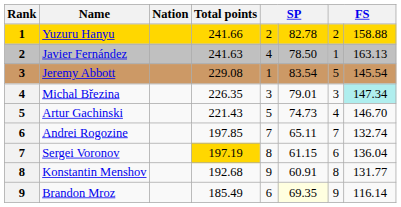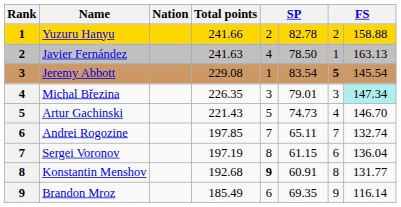(336, 73) normal -> (336, 73) bold
(226, 152) gold background -> (226, 152) no background
(269, 172) normal -> (269, 172) bold
(303, 192) lightyellow background -> (303, 192) no background
